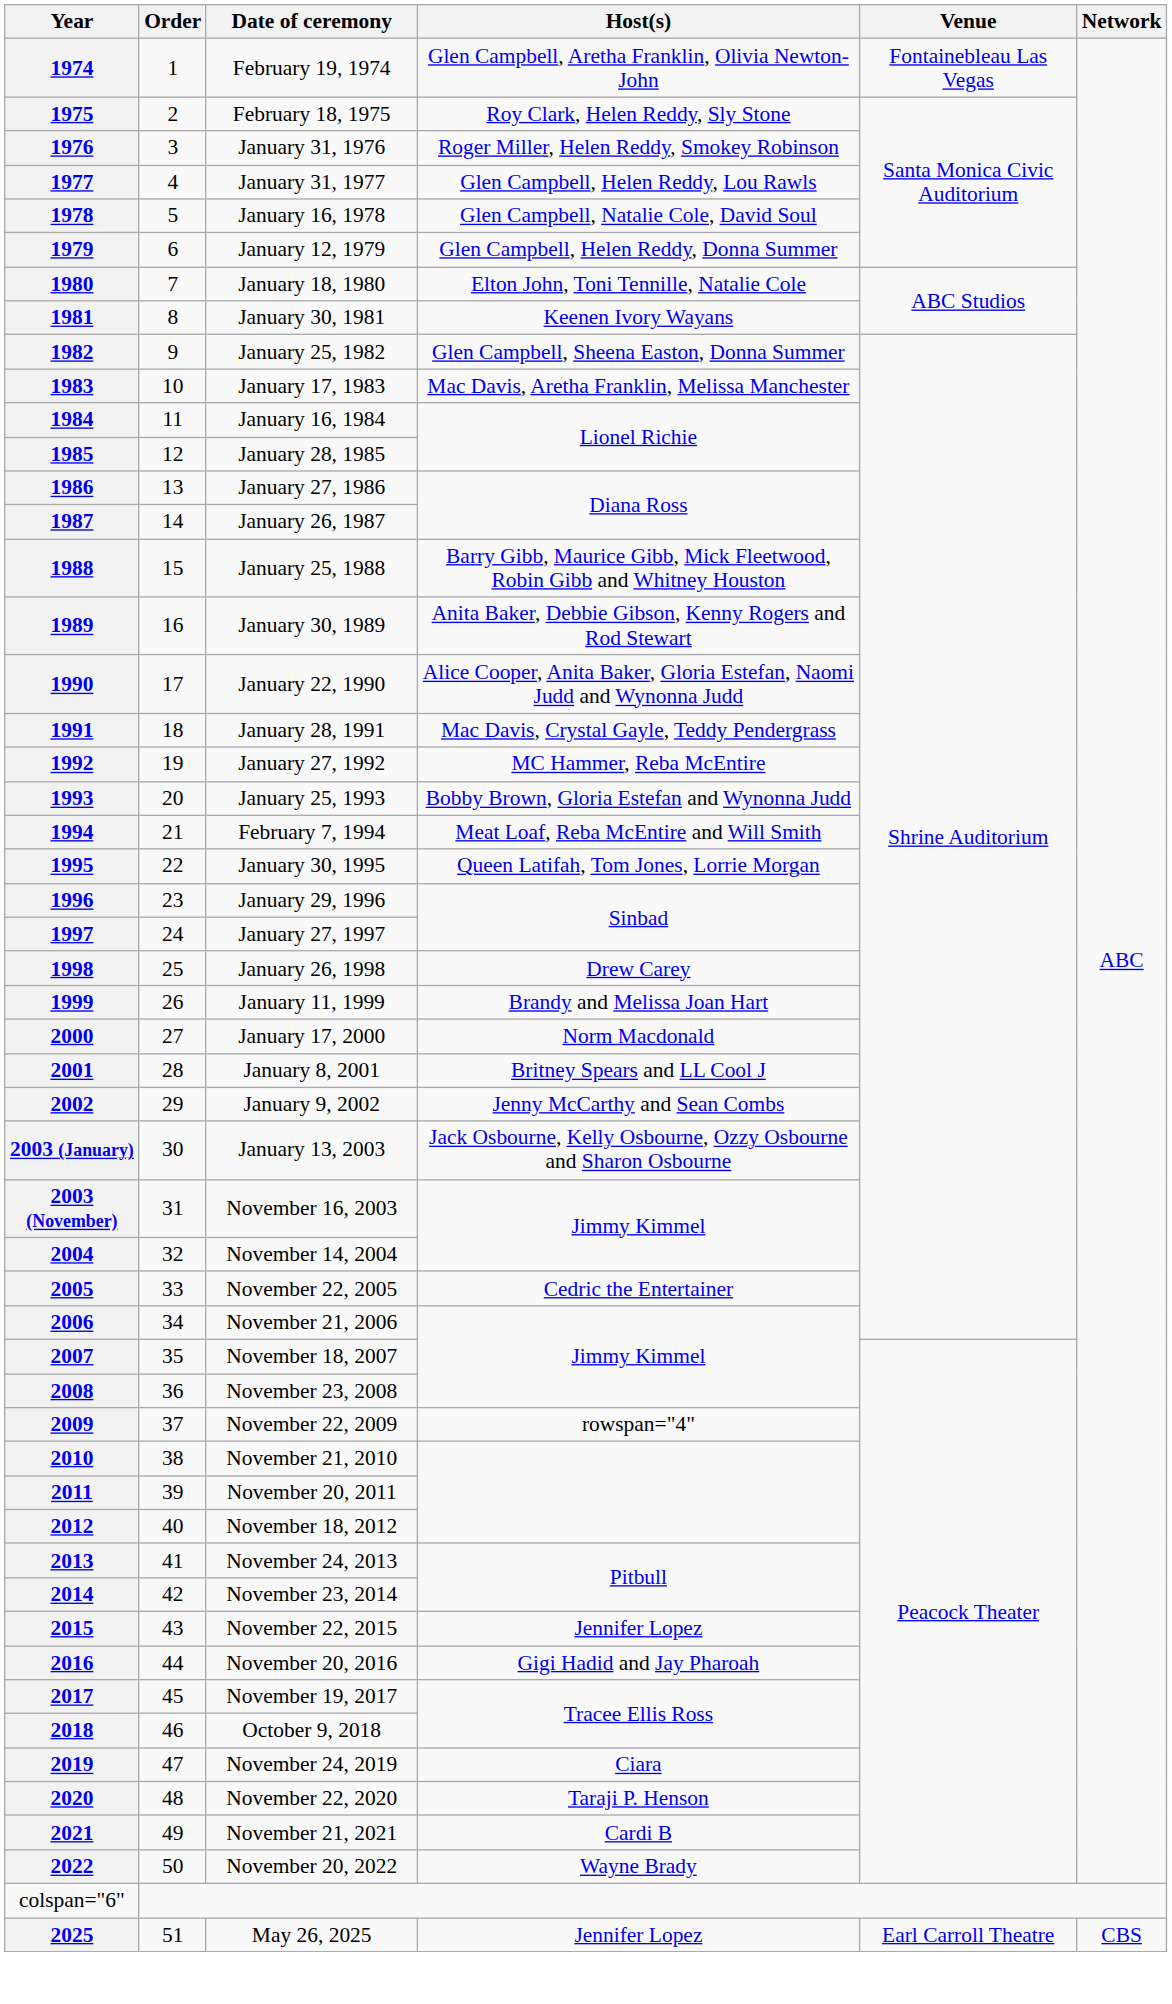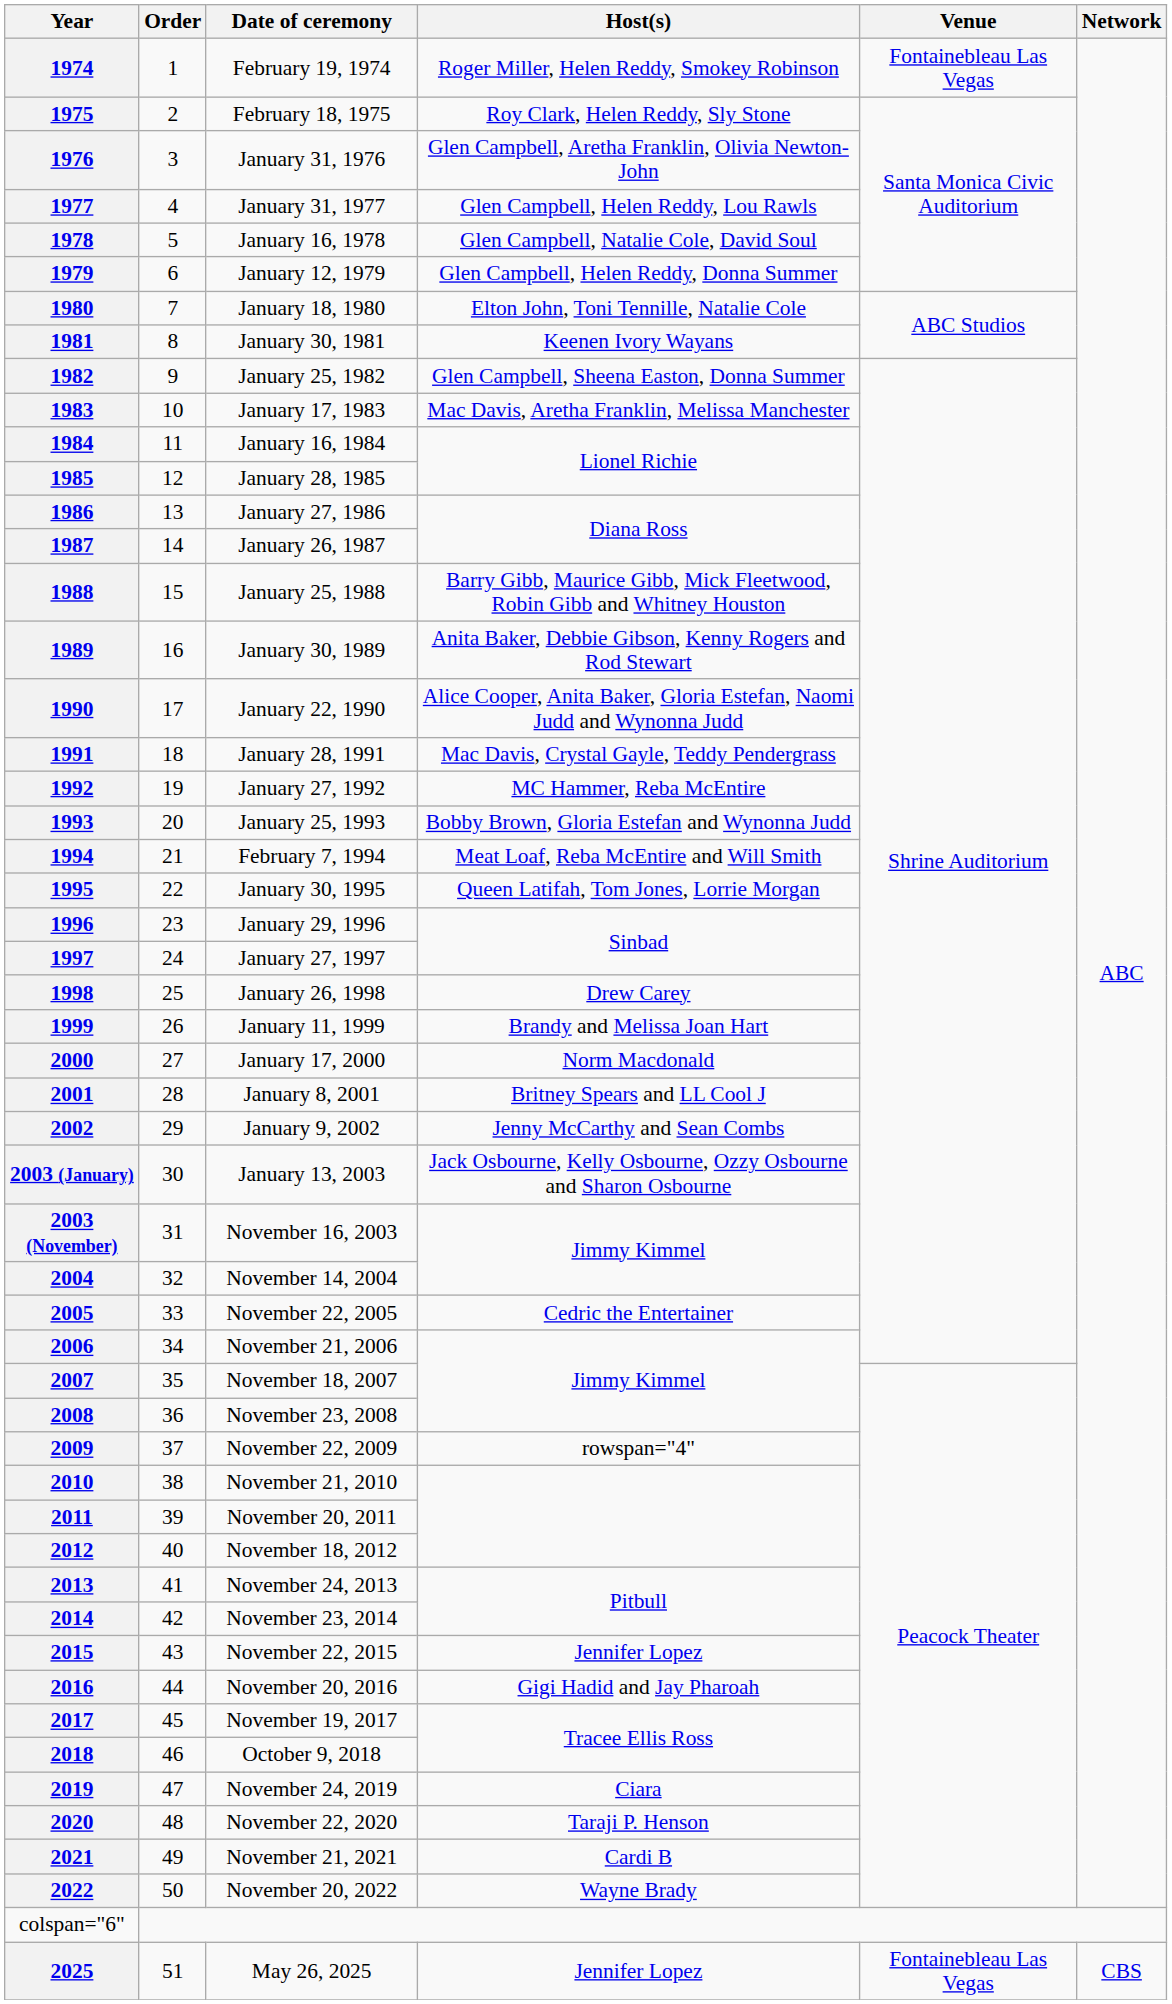(638, 67) Glen Campbell, Aretha Franklin, Olivia Newton-John -> (638, 67) Roger Miller, Helen Reddy, Smokey Robinson
(638, 147) Roger Miller, Helen Reddy, Smokey Robinson -> (638, 159) Glen Campbell, Aretha Franklin, Olivia Newton-John
(968, 1934) Earl Carroll Theatre -> (968, 1970) Fontainebleau Las Vegas
